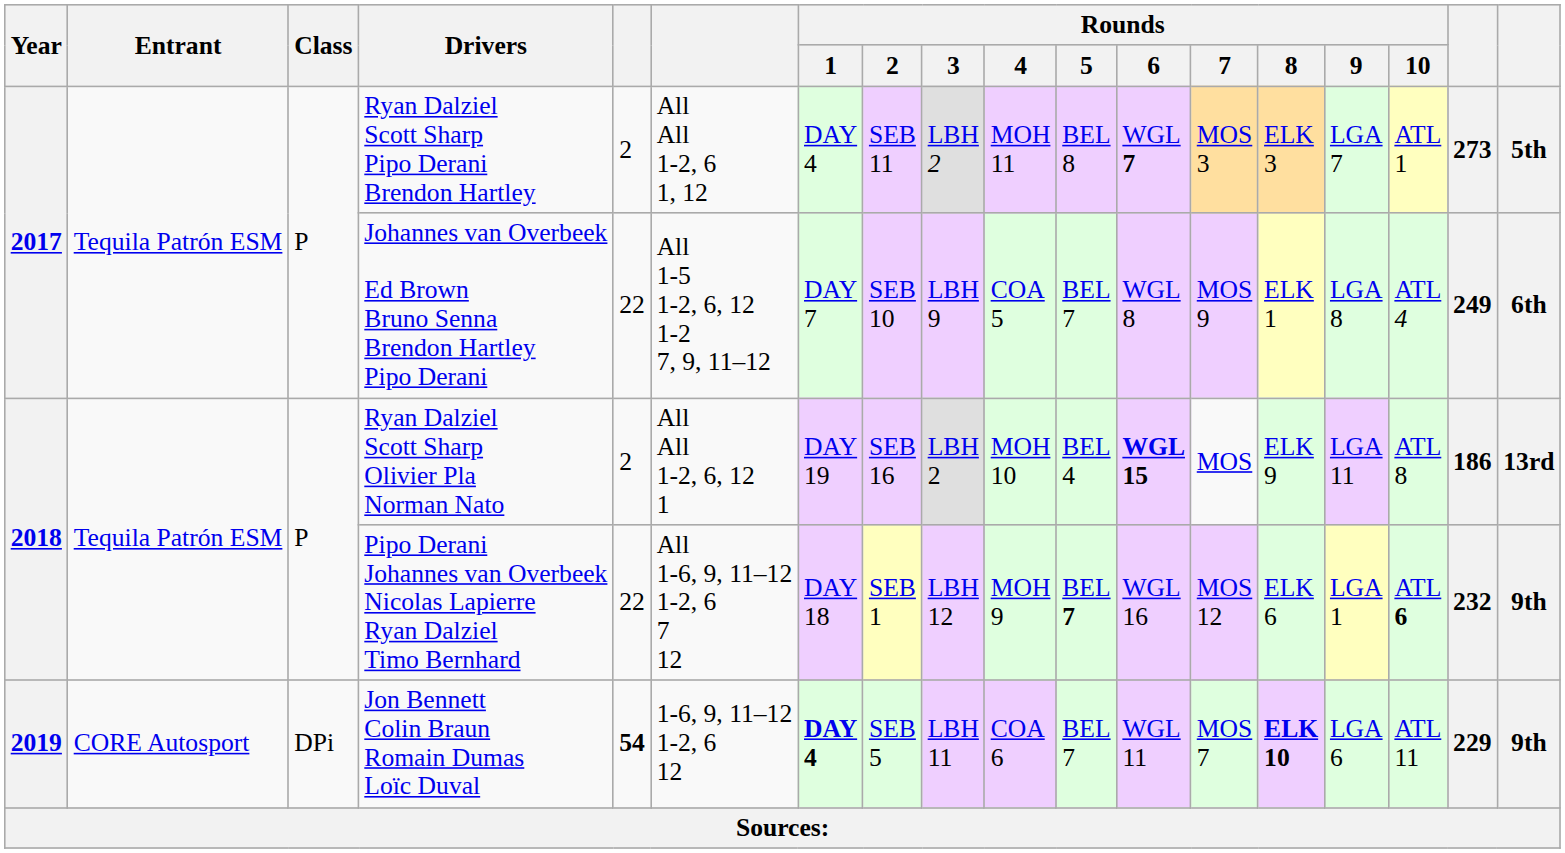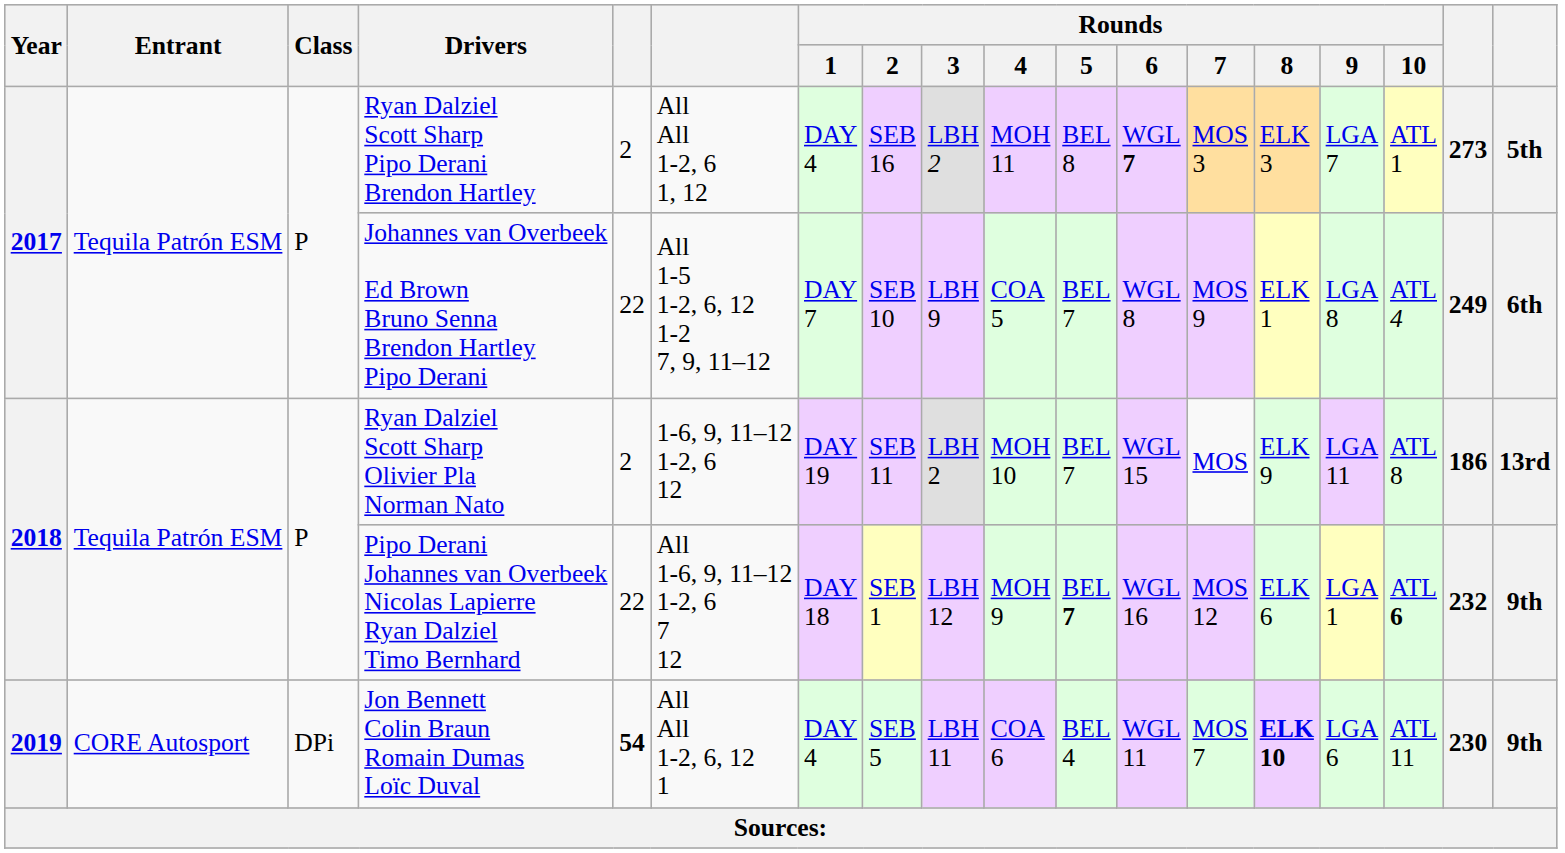(892, 149) SEB 11 -> (892, 149) SEB 16
(706, 460) All All 1-2, 6, 12 1 -> (724, 460) 1-6, 9, 11–12 1-2, 6 12
(892, 460) SEB 16 -> (892, 460) SEB 11
(1086, 460) BEL 4 -> (1086, 460) BEL 7
(1154, 460) bold -> (1152, 460) normal
(724, 743) 1-6, 9, 11–12 1-2, 6 12 -> (706, 743) All All 1-2, 6, 12 1
(831, 743) bold -> (831, 743) normal
(1086, 743) BEL 7 -> (1086, 743) BEL 4
(1472, 743) 229 -> (1468, 743) 230
